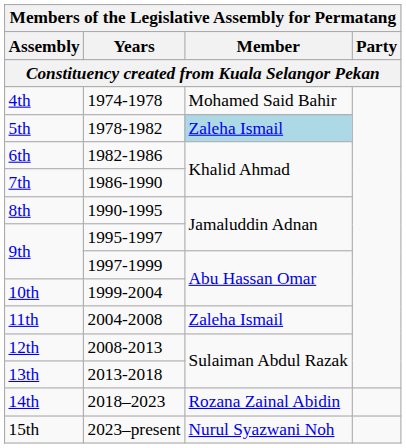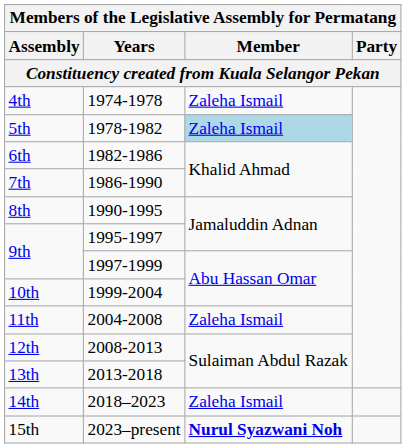(263, 100) Mohamed Said Bahir -> (236, 100) Zaleha Ismail
(264, 401) Rozana Zainal Abidin -> (236, 401) Zaleha Ismail
(262, 429) normal -> (265, 429) bold
